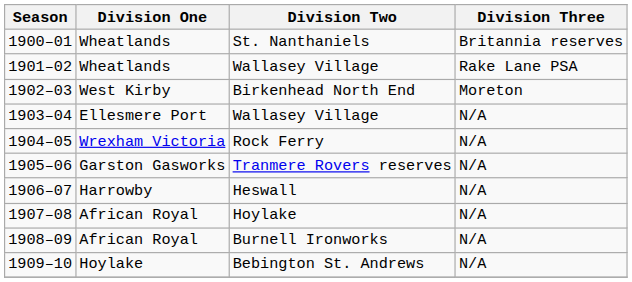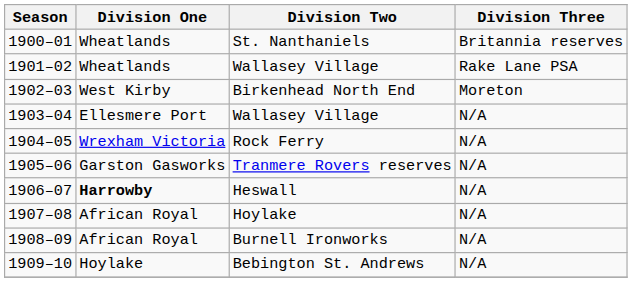(116, 191) normal -> (116, 191) bold
